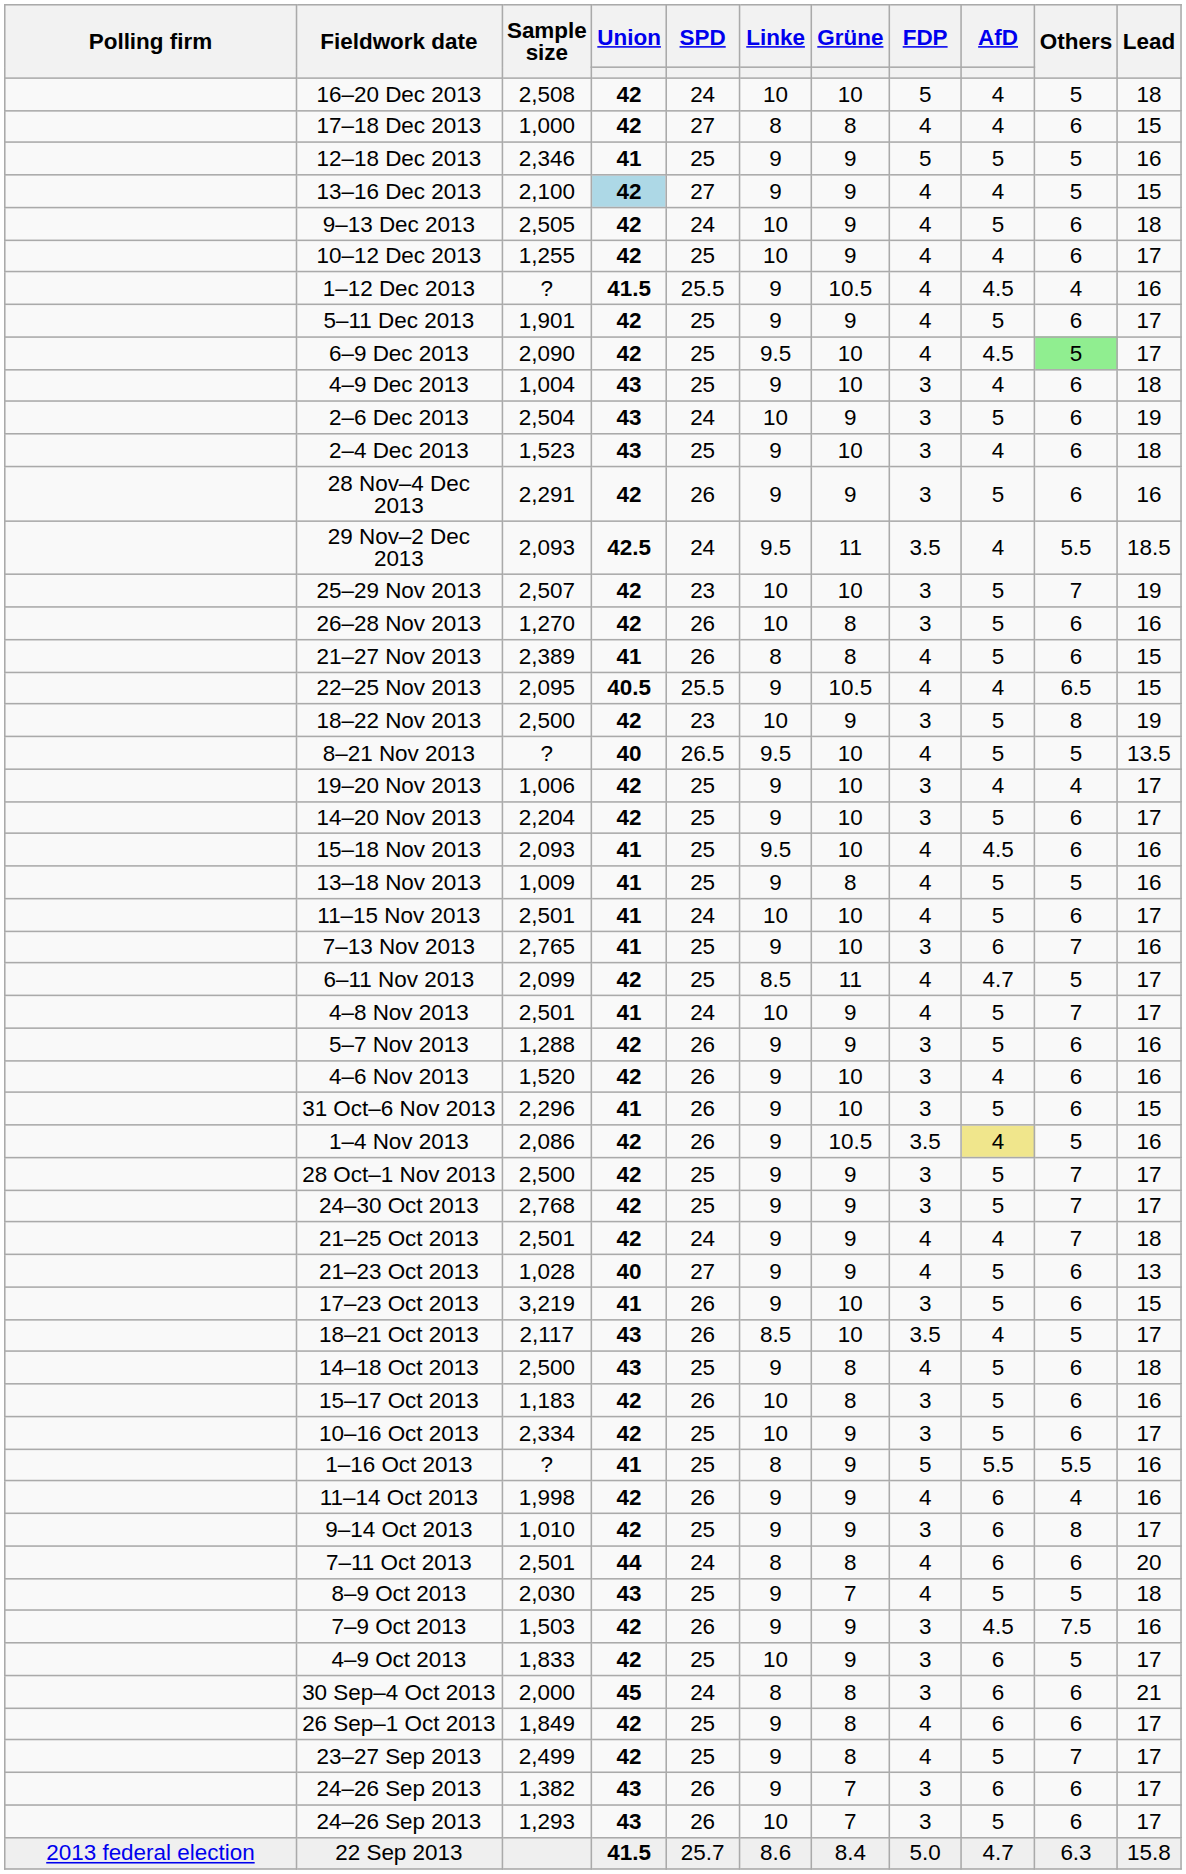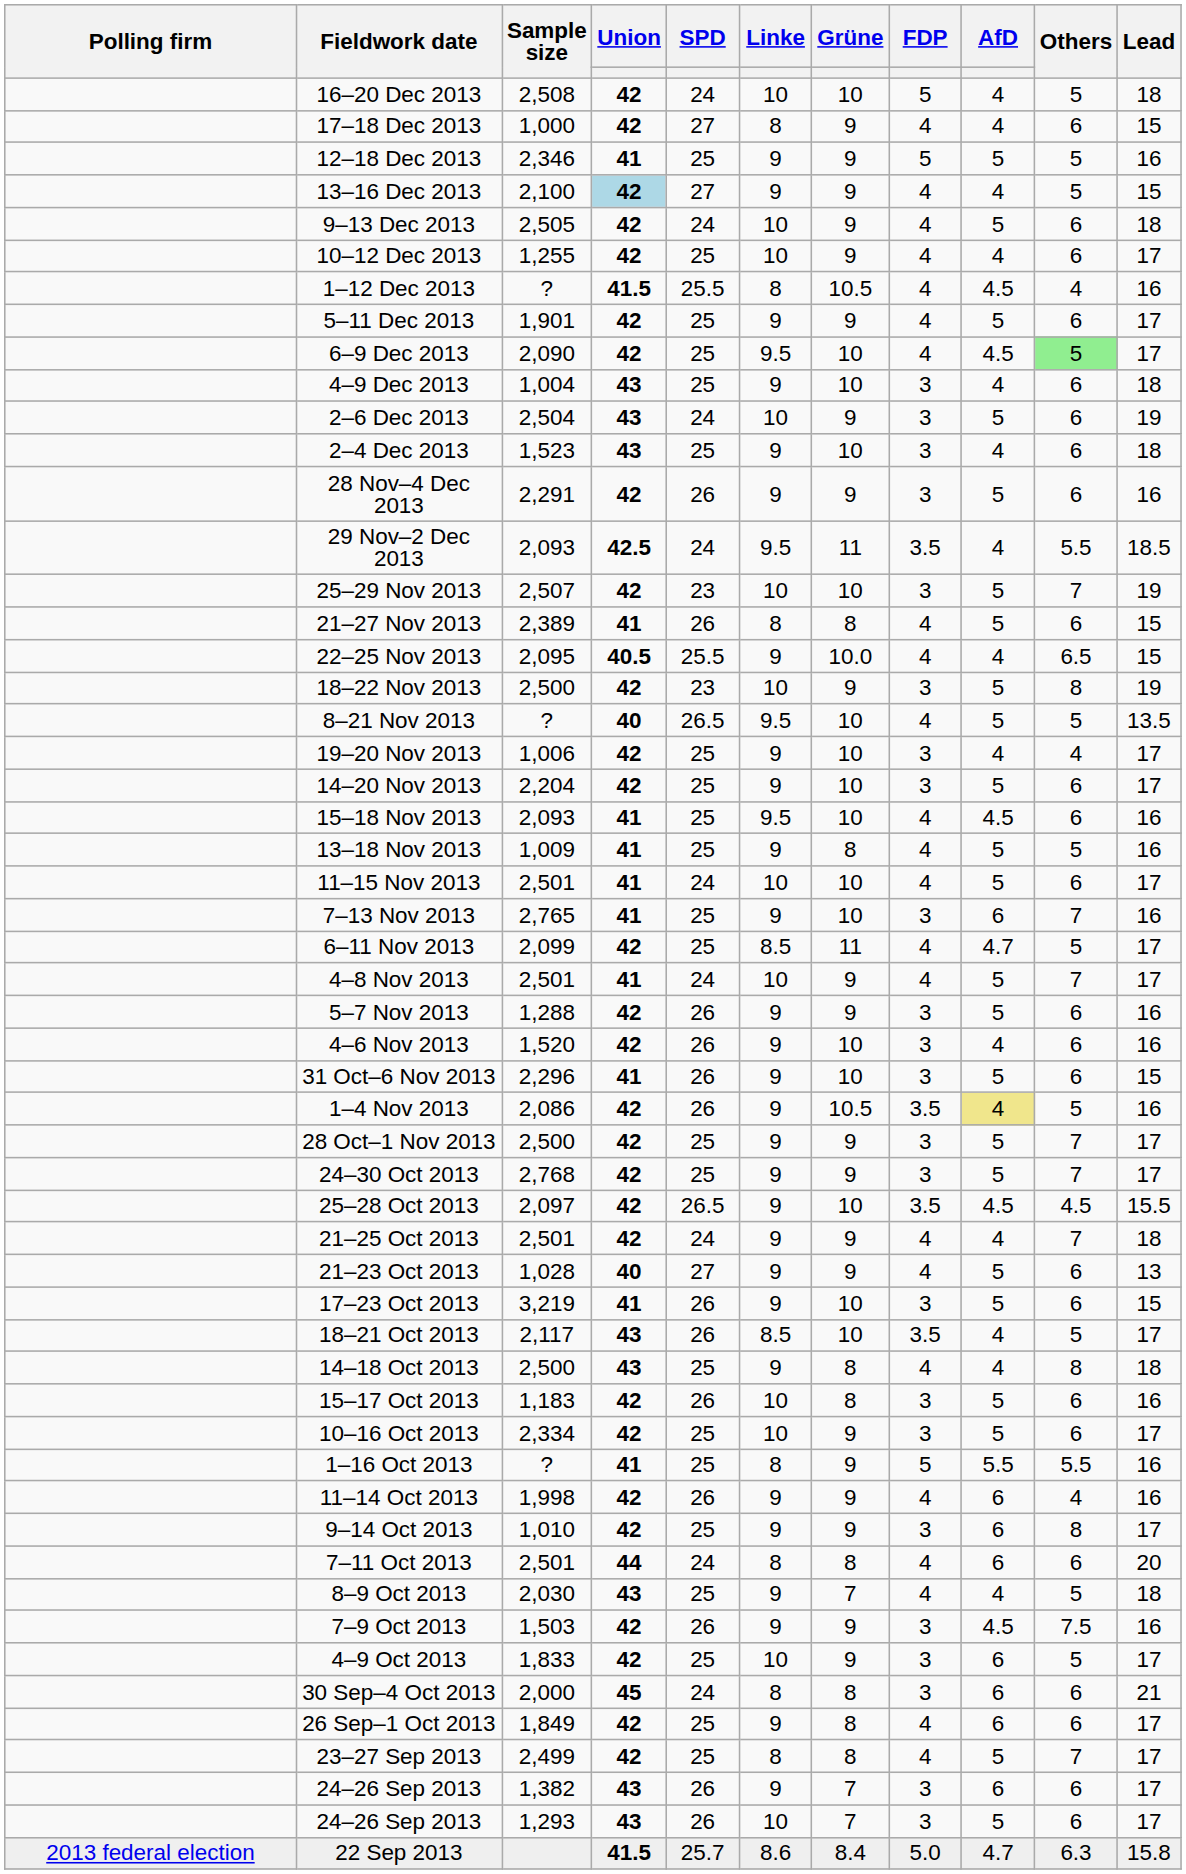(850, 127) 8 -> (850, 127) 9
(776, 289) 9 -> (776, 289) 8
- row: (399, 624)
(850, 688) 10.5 -> (850, 656) 10.0
+ row: (399, 1206)
(998, 1368) 5 -> (998, 1368) 4
(1076, 1368) 6 -> (1076, 1368) 8
(998, 1595) 5 -> (998, 1595) 4
(776, 1756) 9 -> (776, 1756) 8
